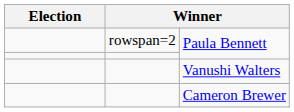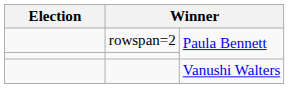- row: (142, 95)
